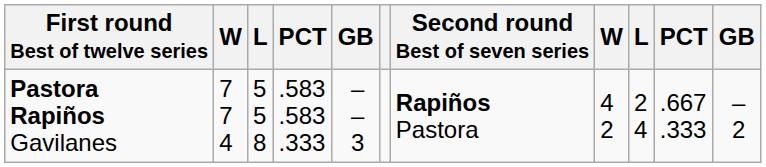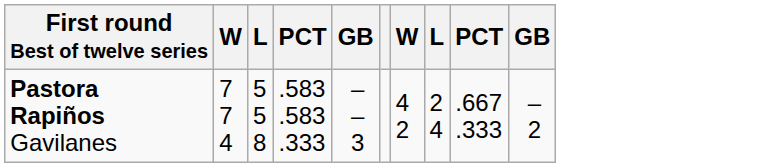- column: (492, 37)
